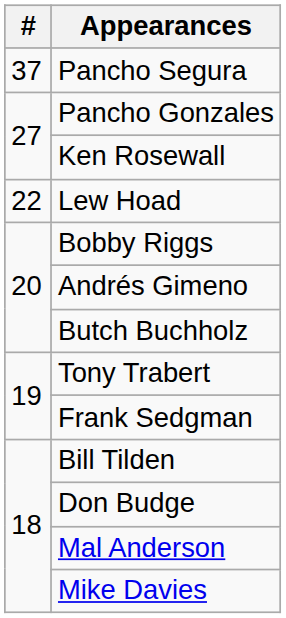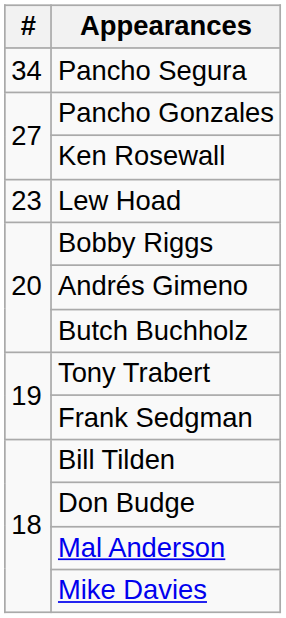(26, 69) 37 -> (26, 69) 34
(26, 200) 22 -> (26, 200) 23
